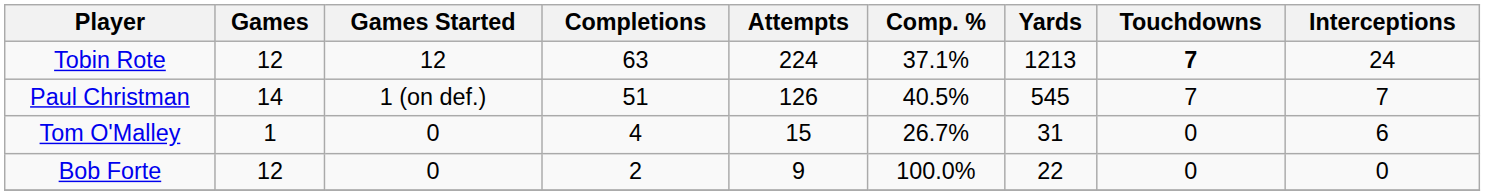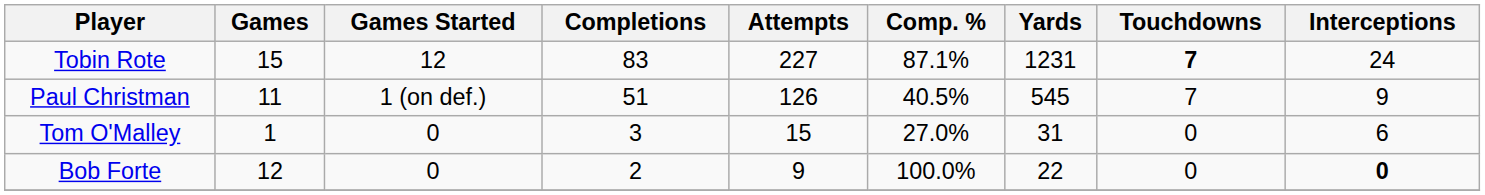(270, 60) 12 -> (270, 60) 15
(635, 60) 63 -> (635, 60) 83
(799, 60) 224 -> (799, 60) 227
(936, 60) 37.1% -> (936, 60) 87.1%
(1050, 60) 1213 -> (1050, 60) 1231
(270, 97) 14 -> (270, 97) 11
(1382, 97) 7 -> (1382, 97) 9
(635, 134) 4 -> (635, 134) 3
(936, 134) 26.7% -> (936, 134) 27.0%
(1382, 171) normal -> (1382, 171) bold
